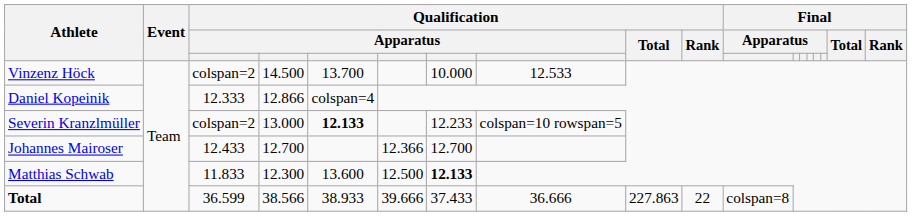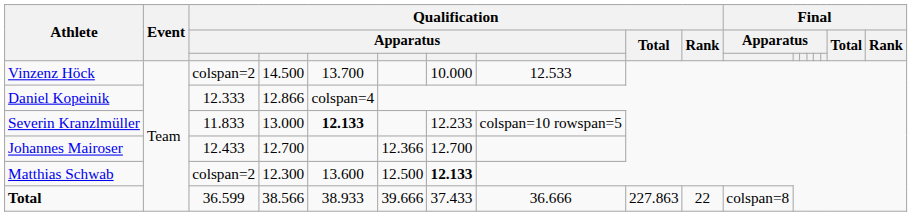(224, 123) colspan=2 -> (224, 123) 11.833
(224, 174) 11.833 -> (224, 174) colspan=2
